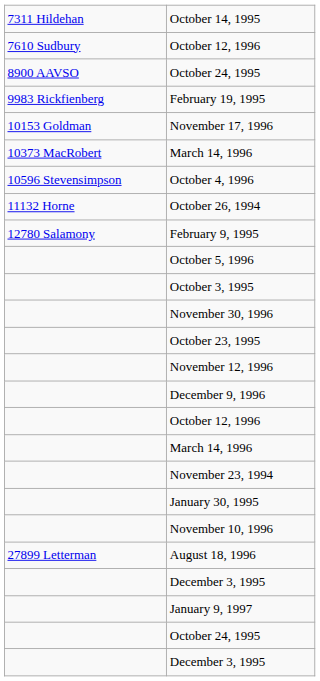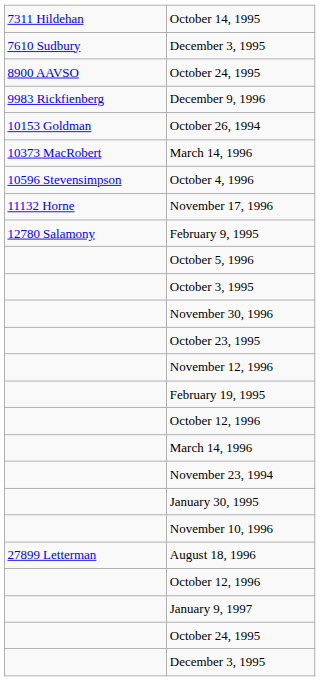(215, 45) October 12, 1996 -> (217, 45) December 3, 1995
(218, 99) February 19, 1995 -> (217, 99) December 9, 1996
(221, 126) November 17, 1996 -> (215, 126) October 26, 1994
(215, 206) October 26, 1994 -> (221, 206) November 17, 1996
(217, 394) December 9, 1996 -> (218, 394) February 19, 1995
(217, 582) December 3, 1995 -> (215, 582) October 12, 1996
